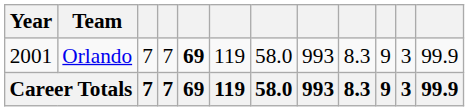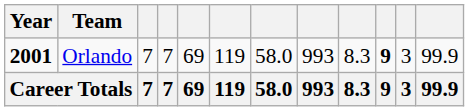(31, 55) normal -> (31, 55) bold
(194, 55) bold -> (194, 55) normal
(386, 55) normal -> (386, 55) bold
